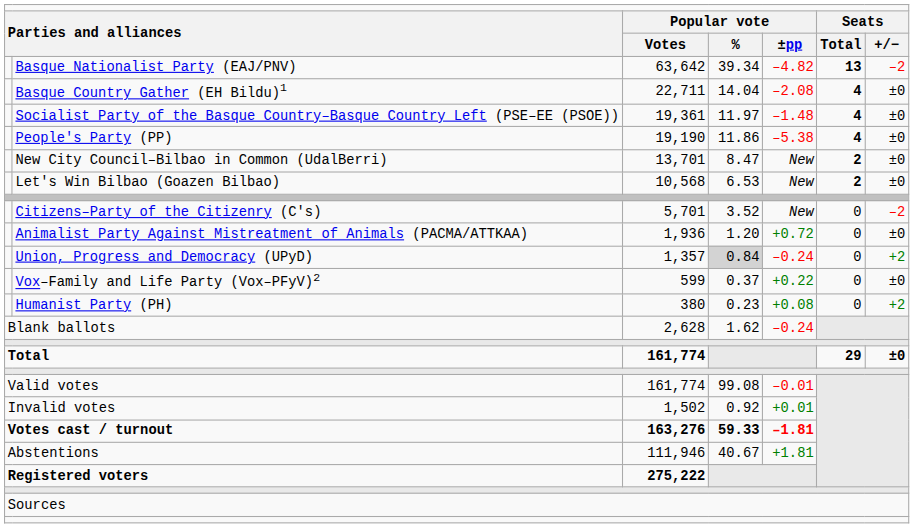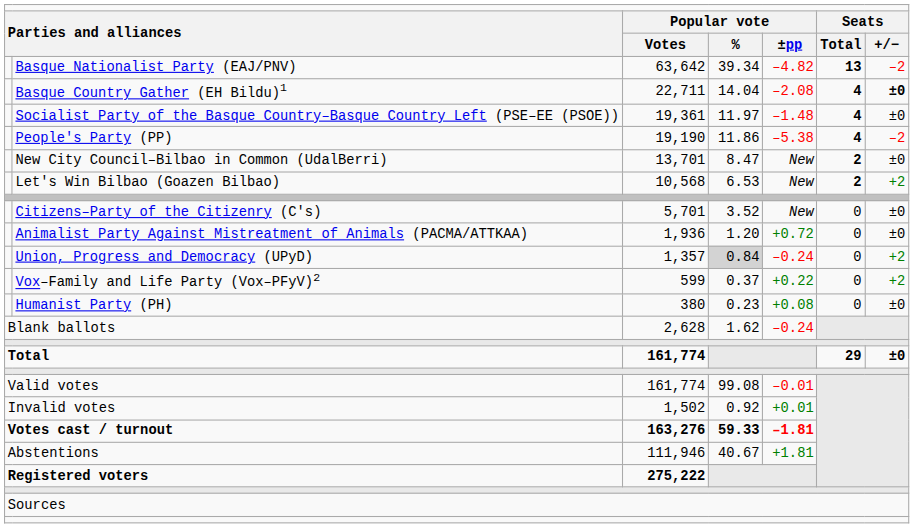(897, 91) normal -> (897, 91) bold
(897, 138) ±0 -> (897, 138) –2
(897, 183) ±0 -> (897, 183) +2
(897, 212) –2 -> (897, 212) ±0
(897, 281) ±0 -> (897, 281) +2
(897, 305) +2 -> (897, 305) ±0
